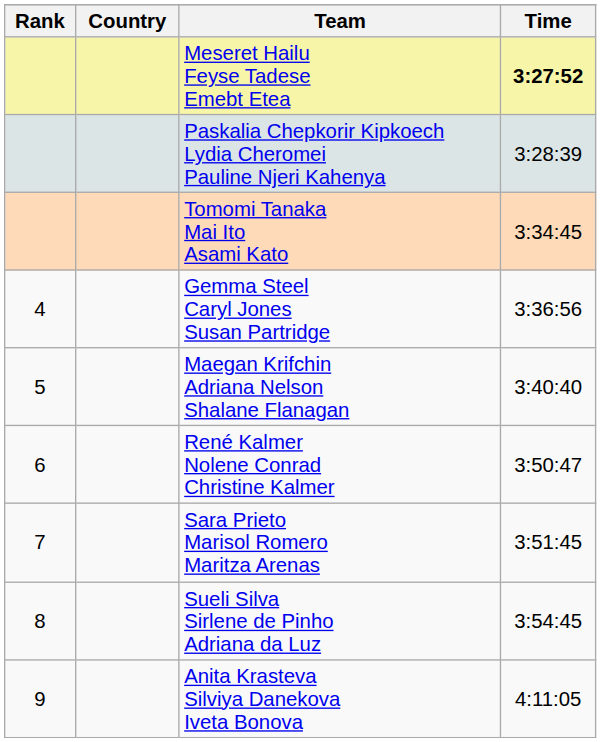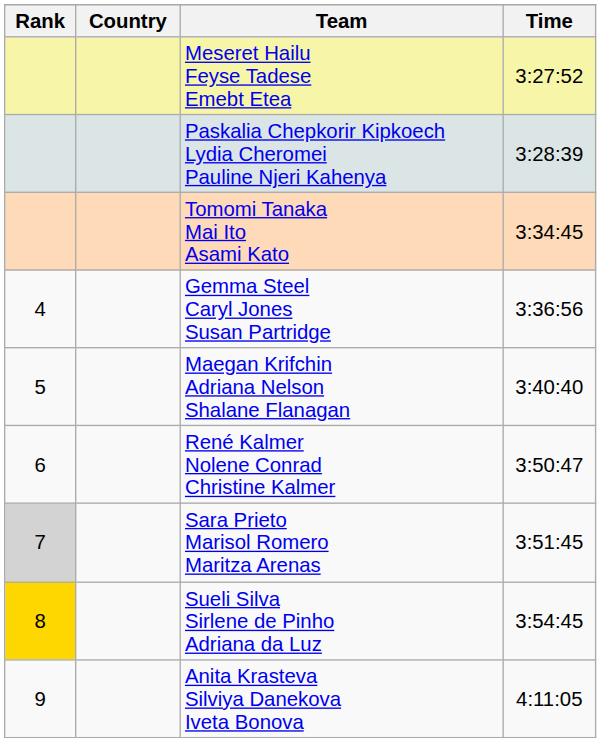(548, 76) bold -> (549, 76) normal
(40, 543) no background -> (40, 543) lightgrey background
(40, 621) no background -> (40, 621) gold background
